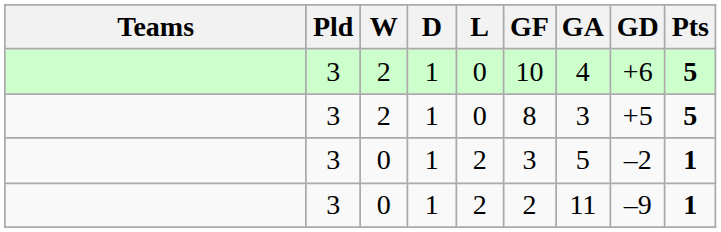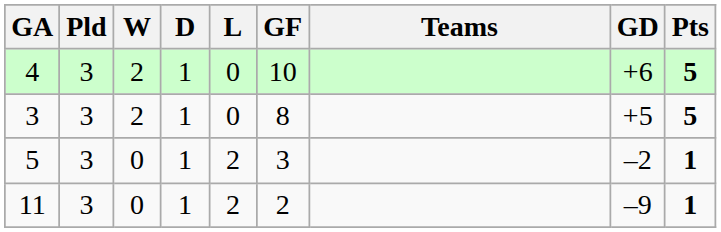columns swapped: (156, 26) <-> (583, 26)
